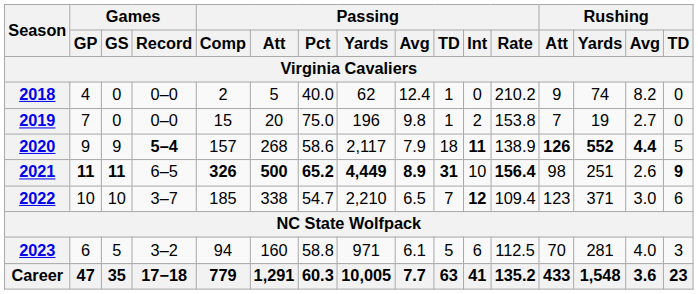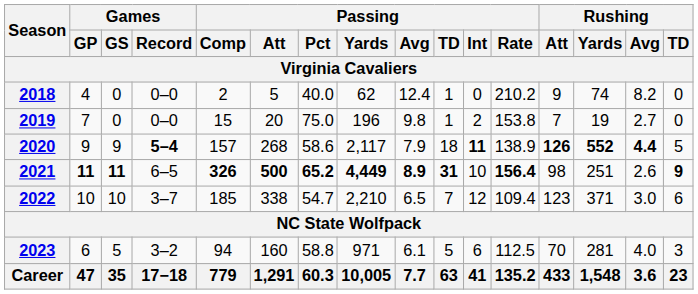(477, 198) bold -> (477, 198) normal
